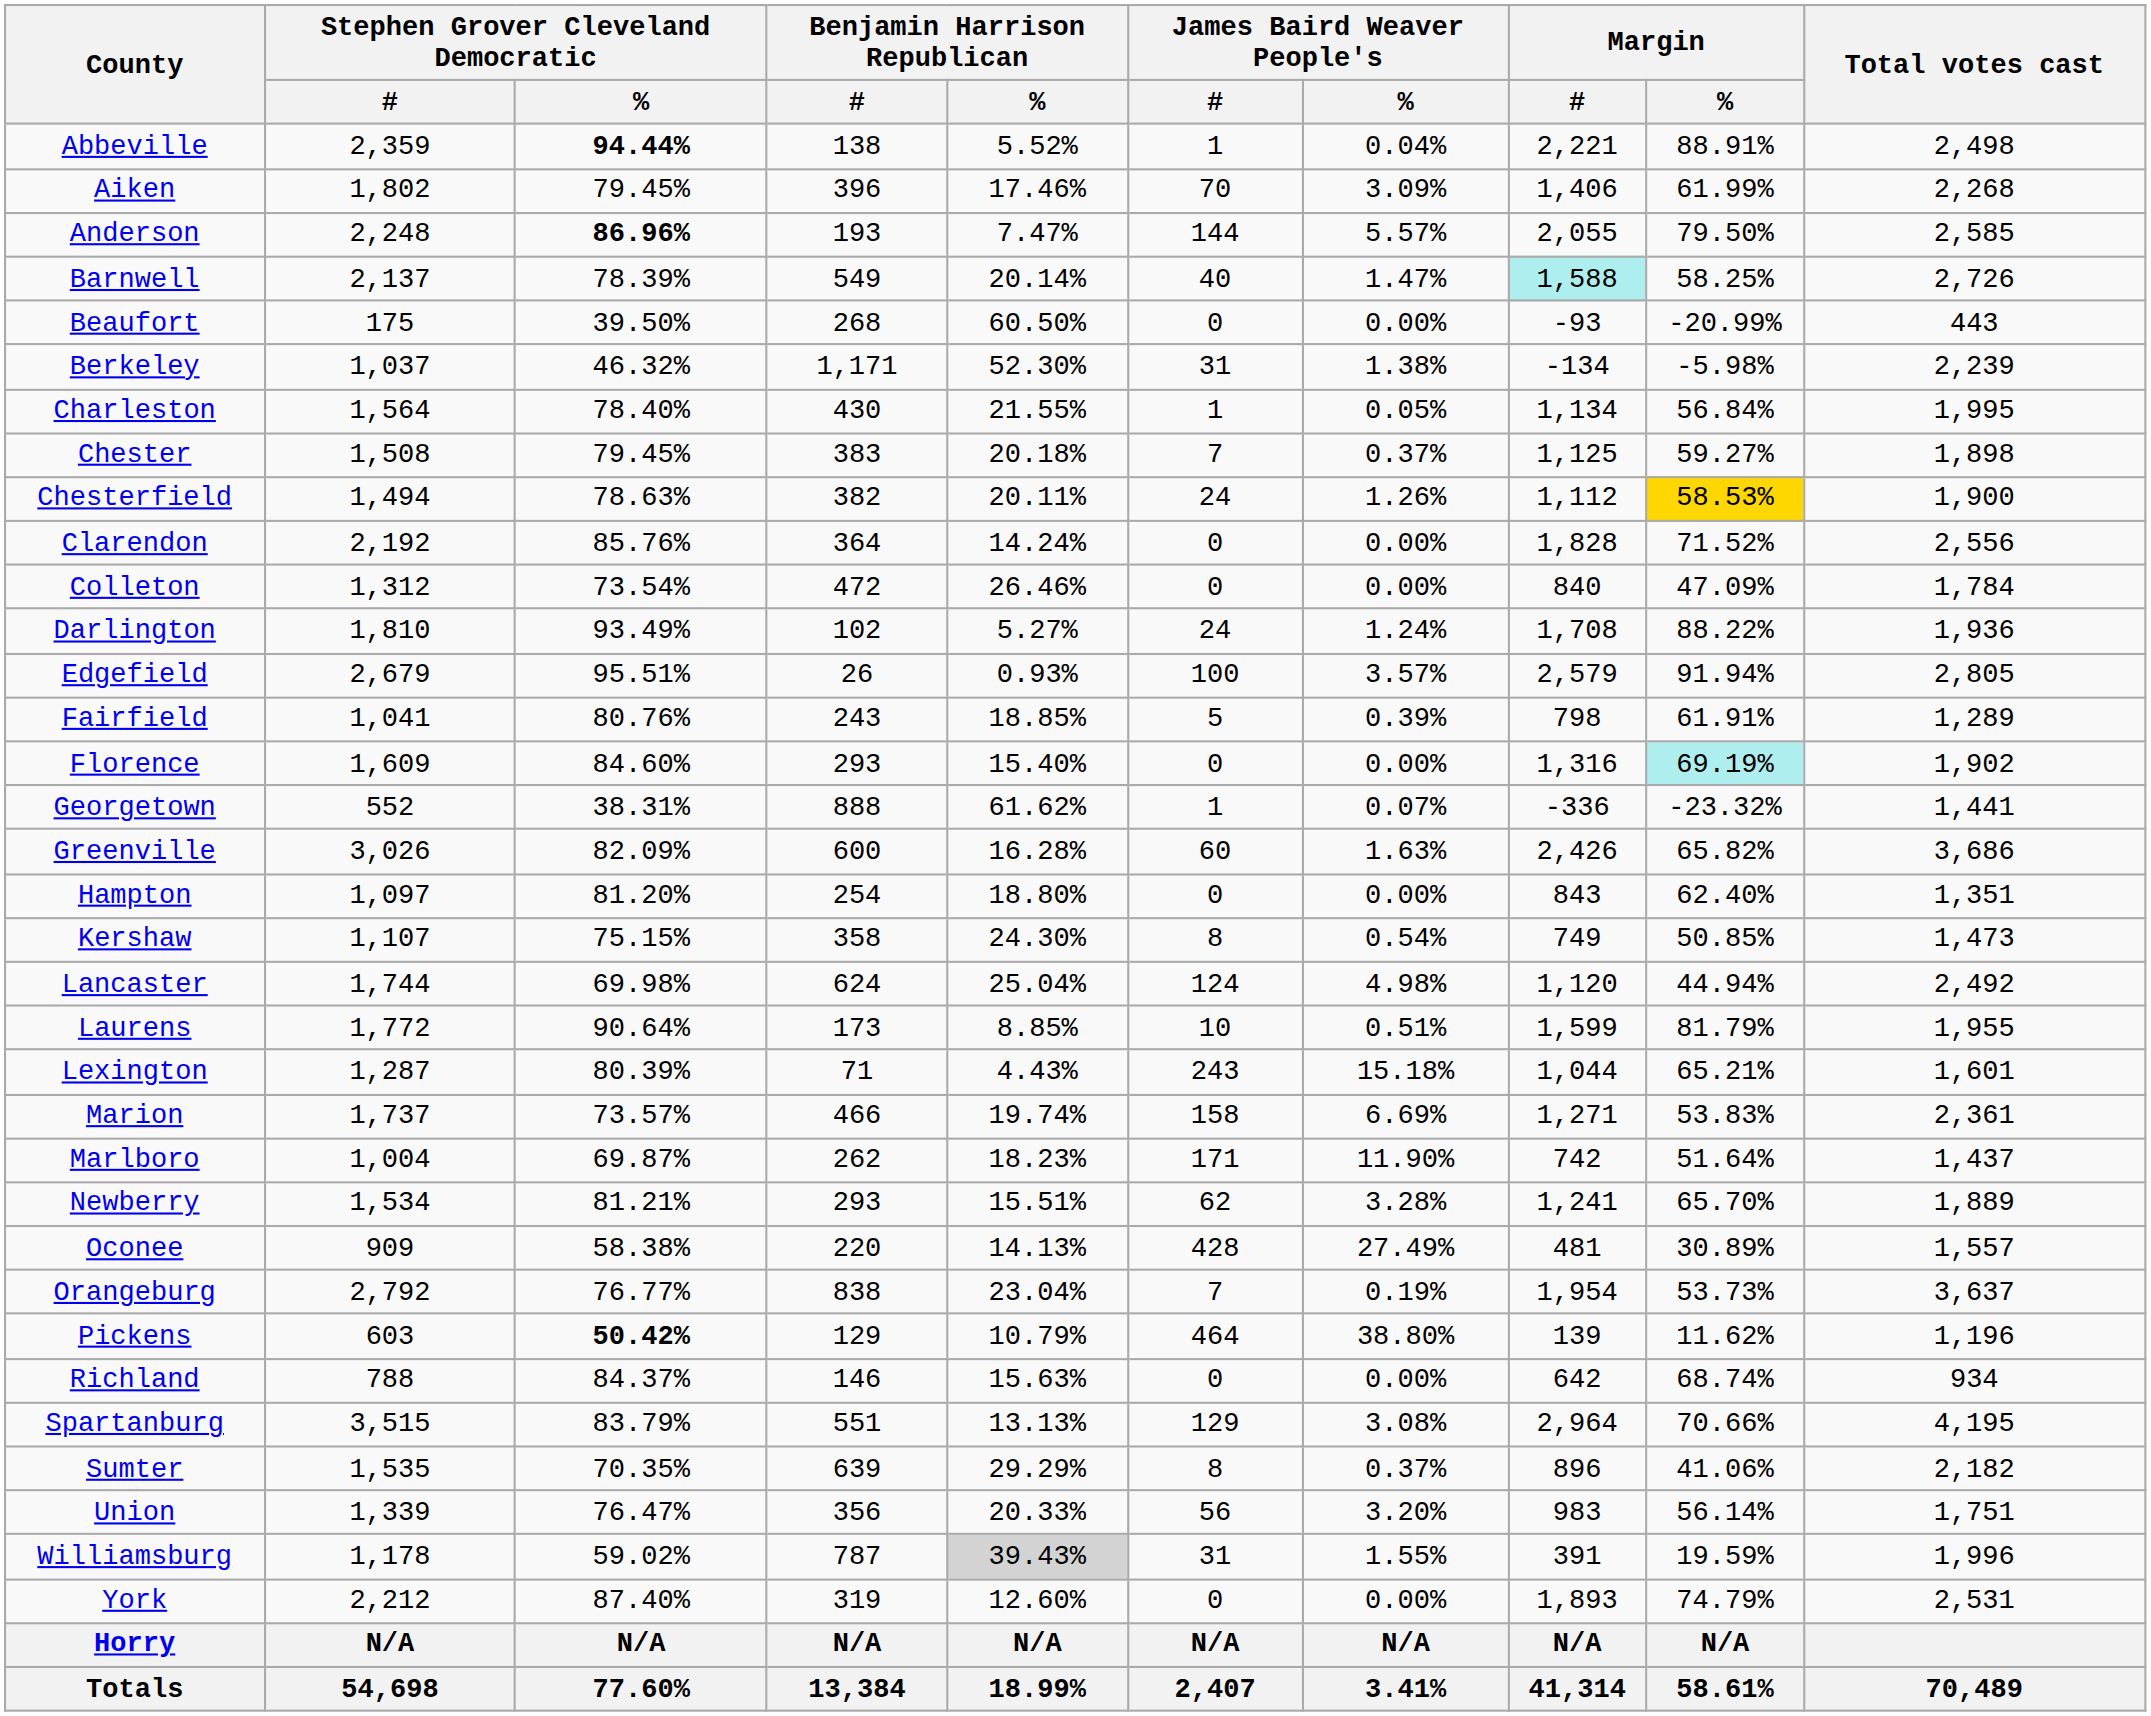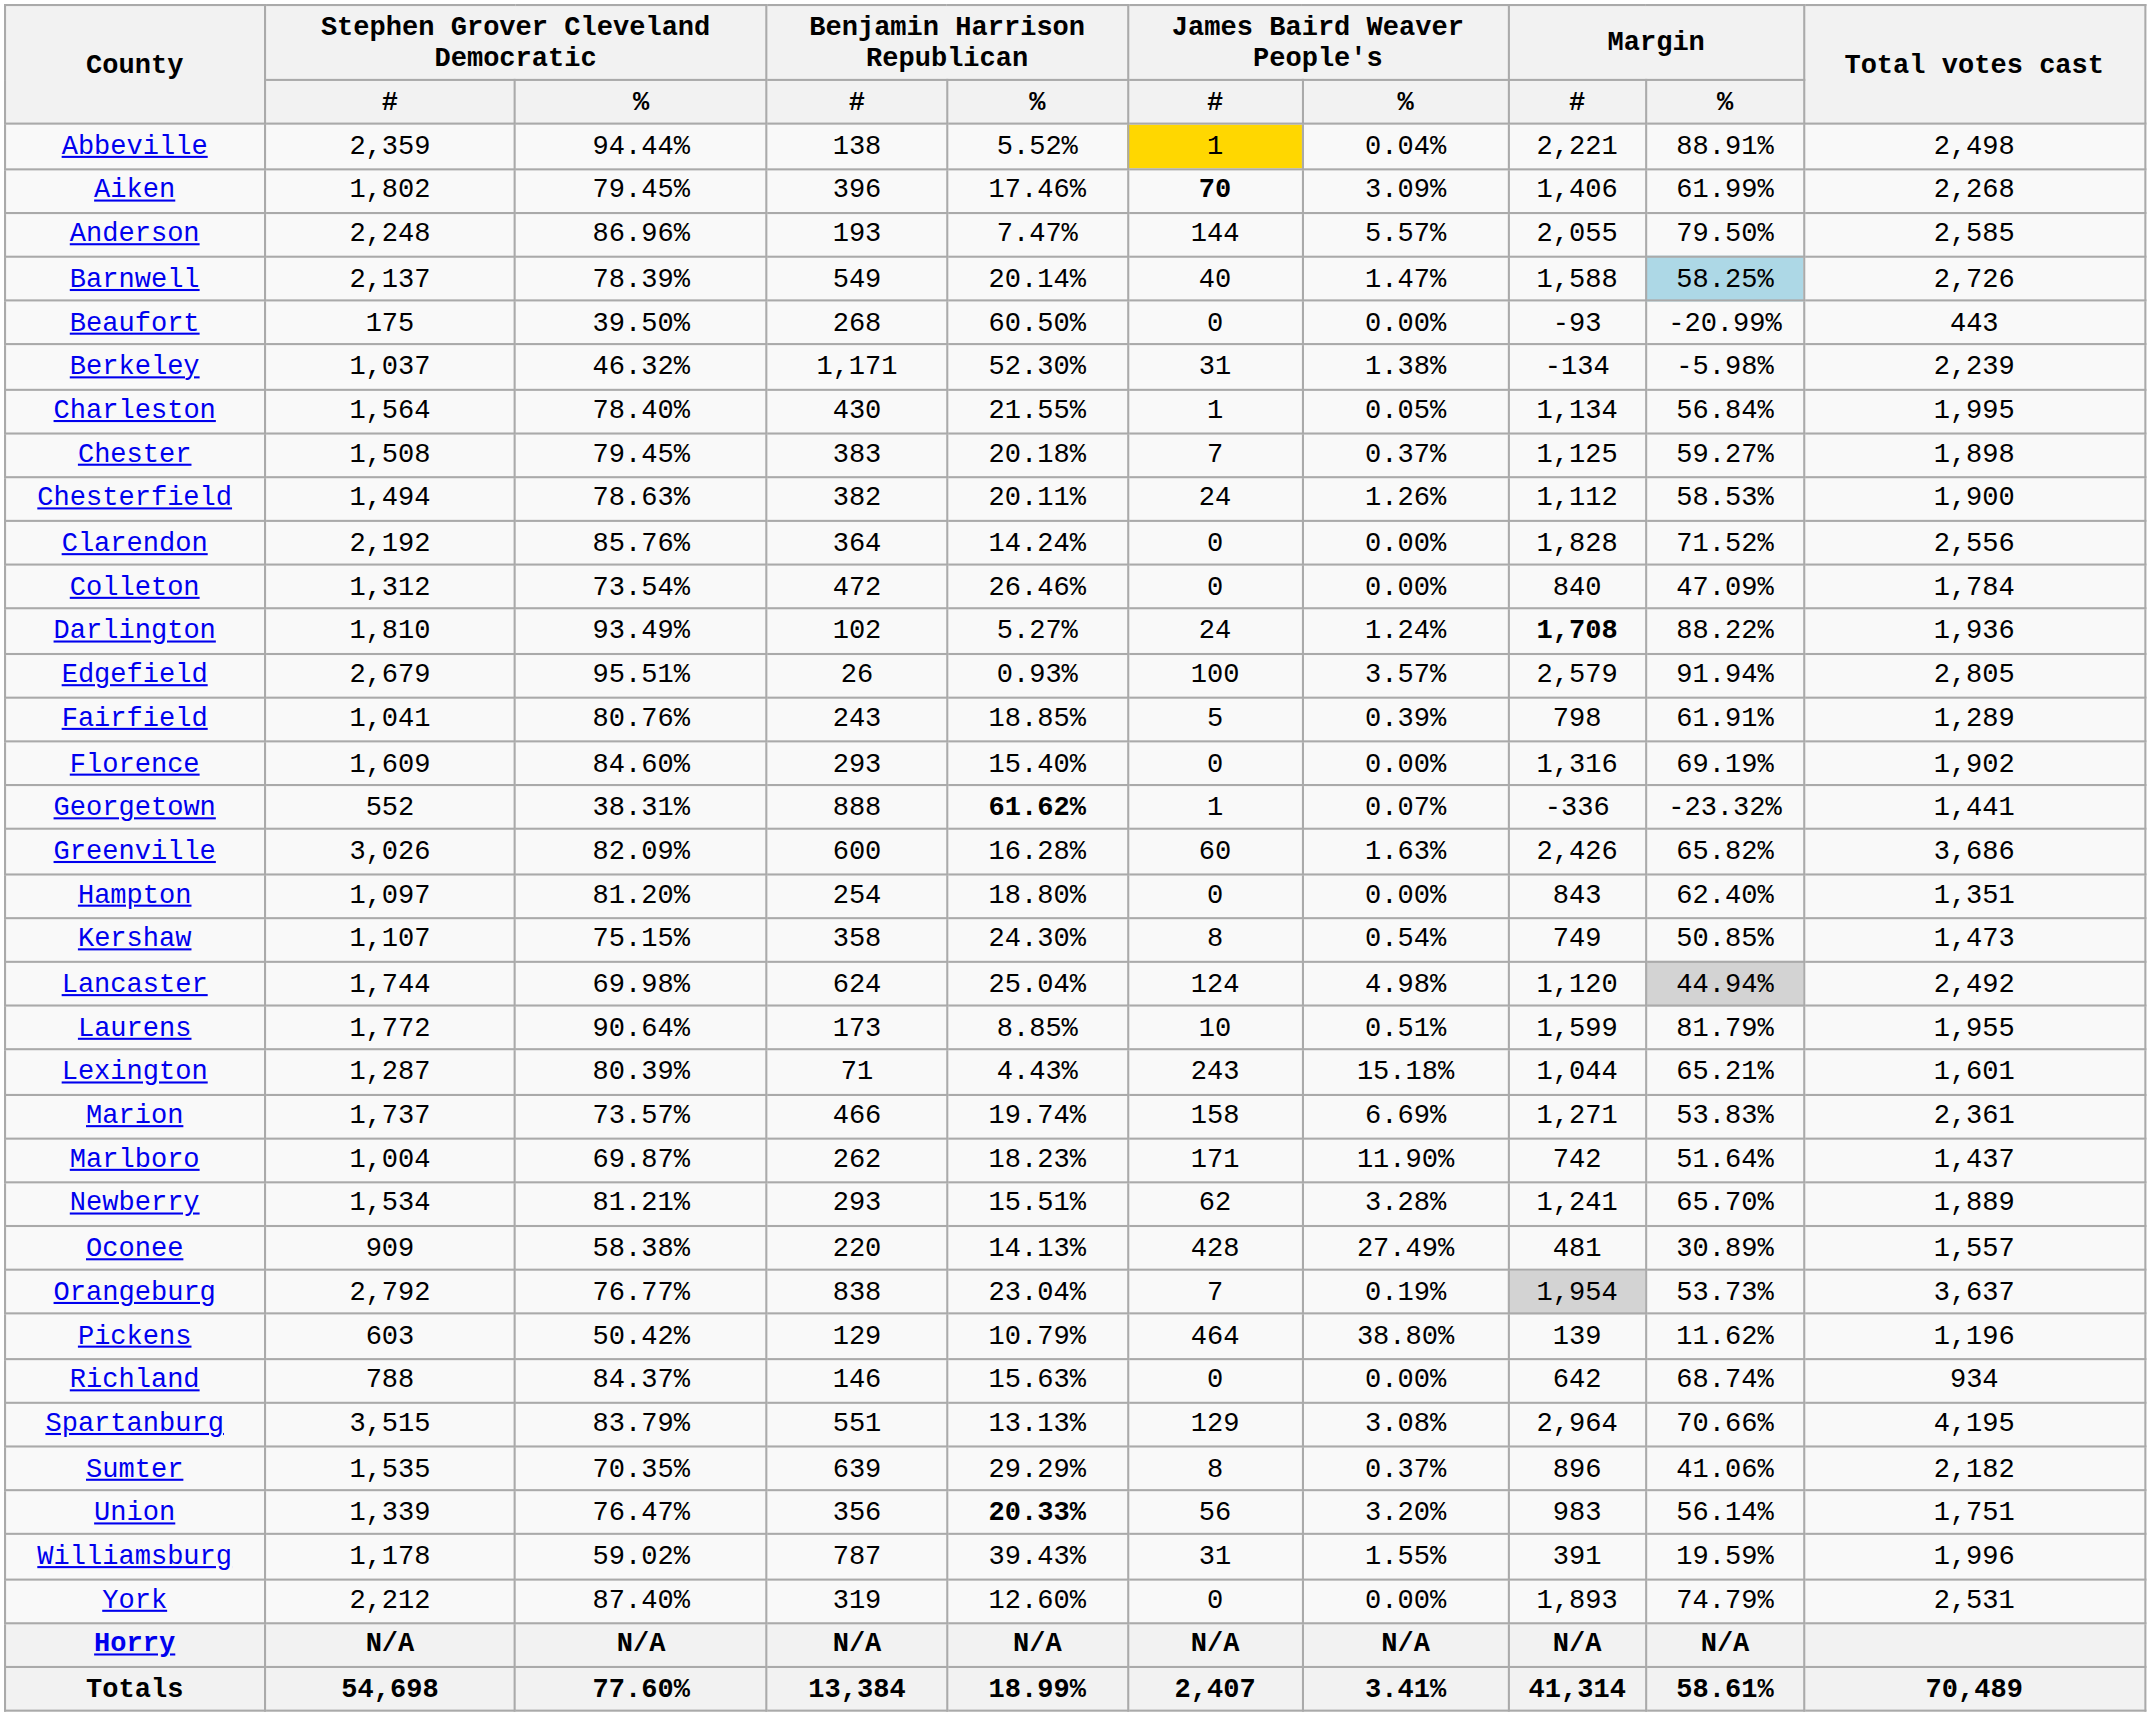(641, 146) bold -> (641, 146) normal
(1215, 146) no background -> (1215, 146) gold background
(1215, 190) normal -> (1215, 190) bold
(641, 235) bold -> (641, 235) normal
(1577, 279) paleturquoise background -> (1577, 279) no background
(1725, 279) no background -> (1725, 279) lightblue background
(1725, 499) gold background -> (1725, 499) no background
(1577, 631) normal -> (1577, 631) bold
(1725, 763) paleturquoise background -> (1725, 763) no background
(1037, 807) normal -> (1037, 807) bold
(1725, 984) no background -> (1725, 984) lightgrey background
(1577, 1292) no background -> (1577, 1292) lightgrey background
(641, 1336) bold -> (641, 1336) normal
(1037, 1513) normal -> (1037, 1513) bold
(1037, 1557) lightgrey background -> (1037, 1557) no background
